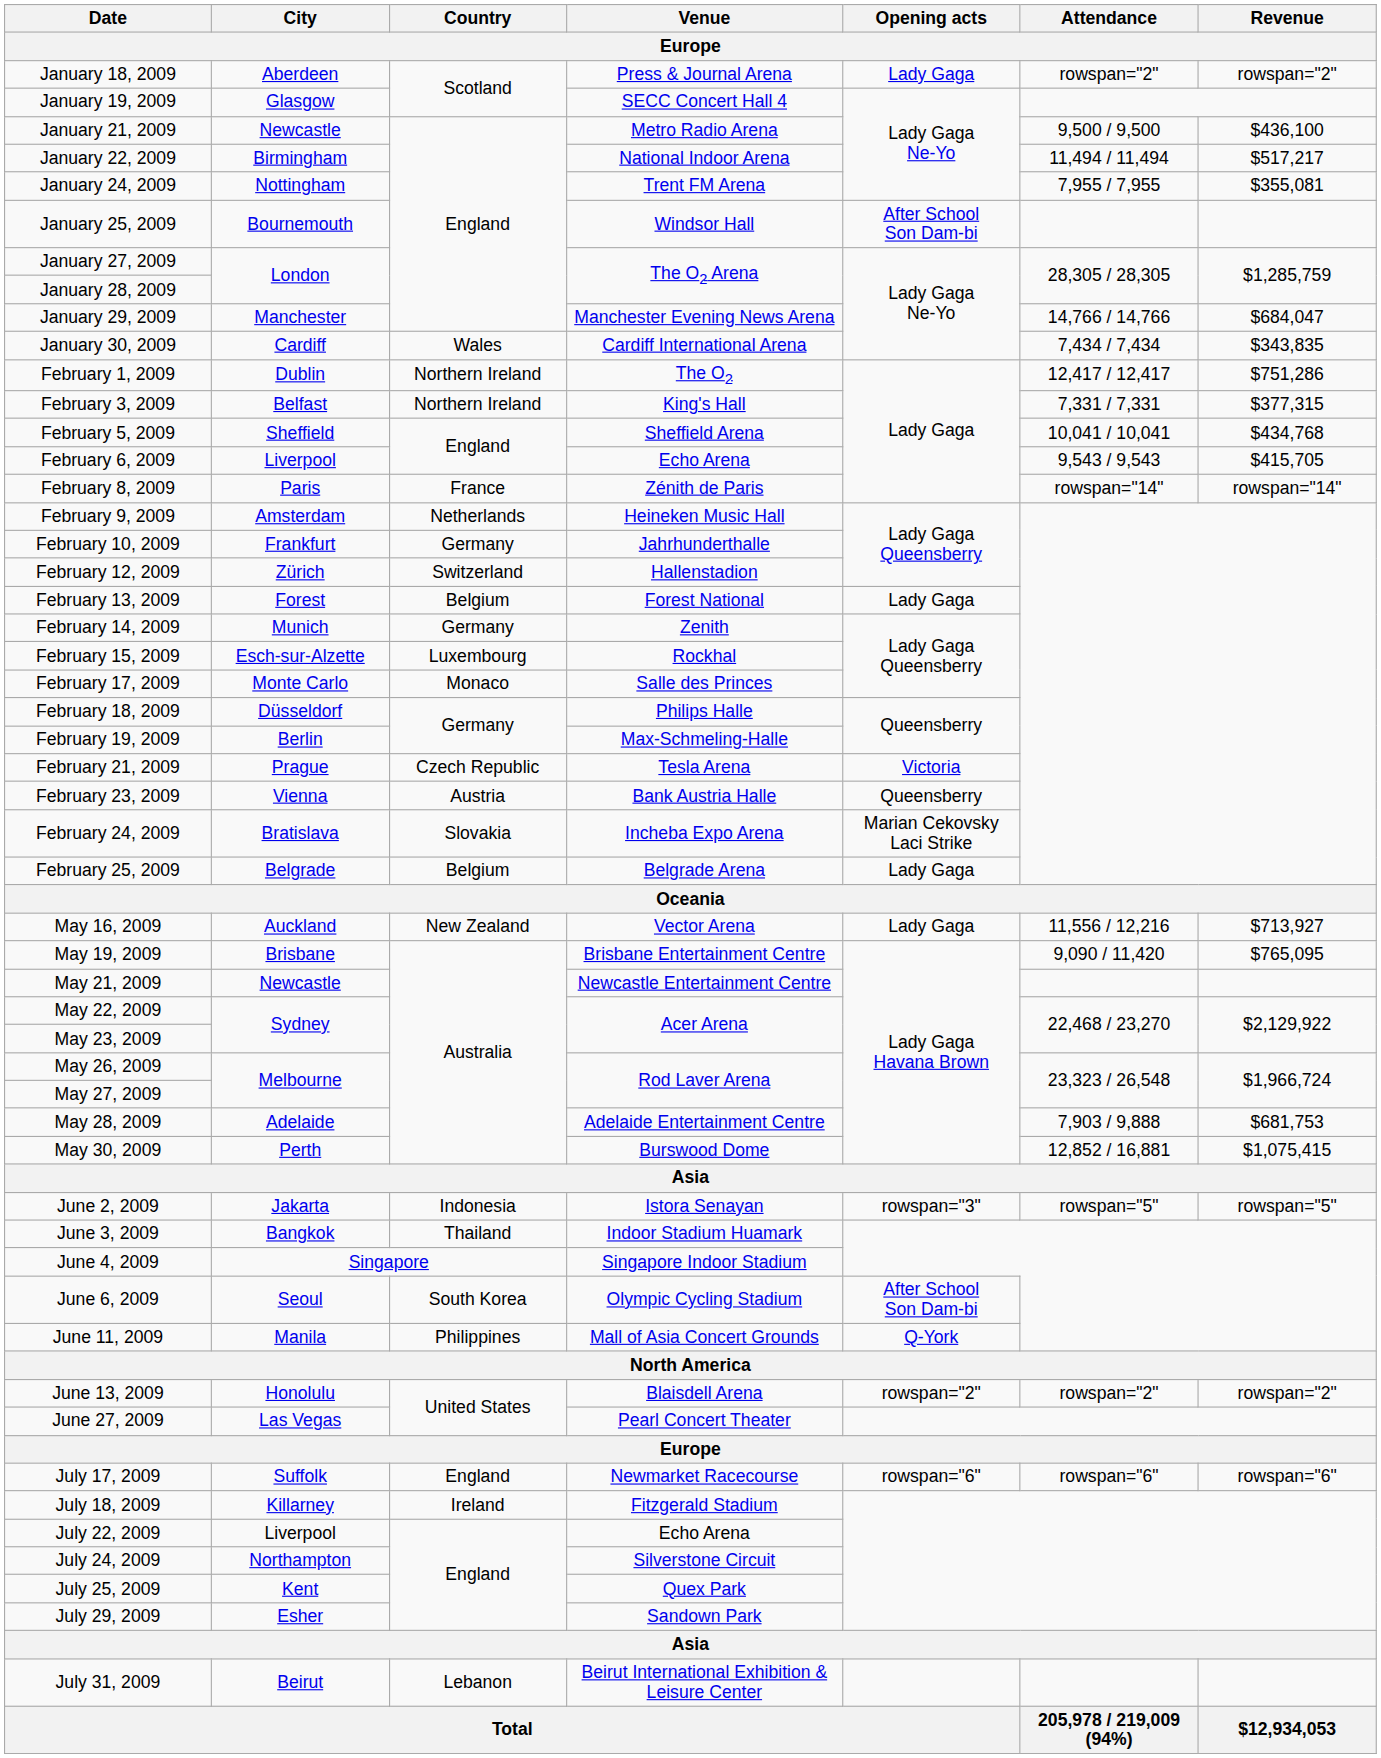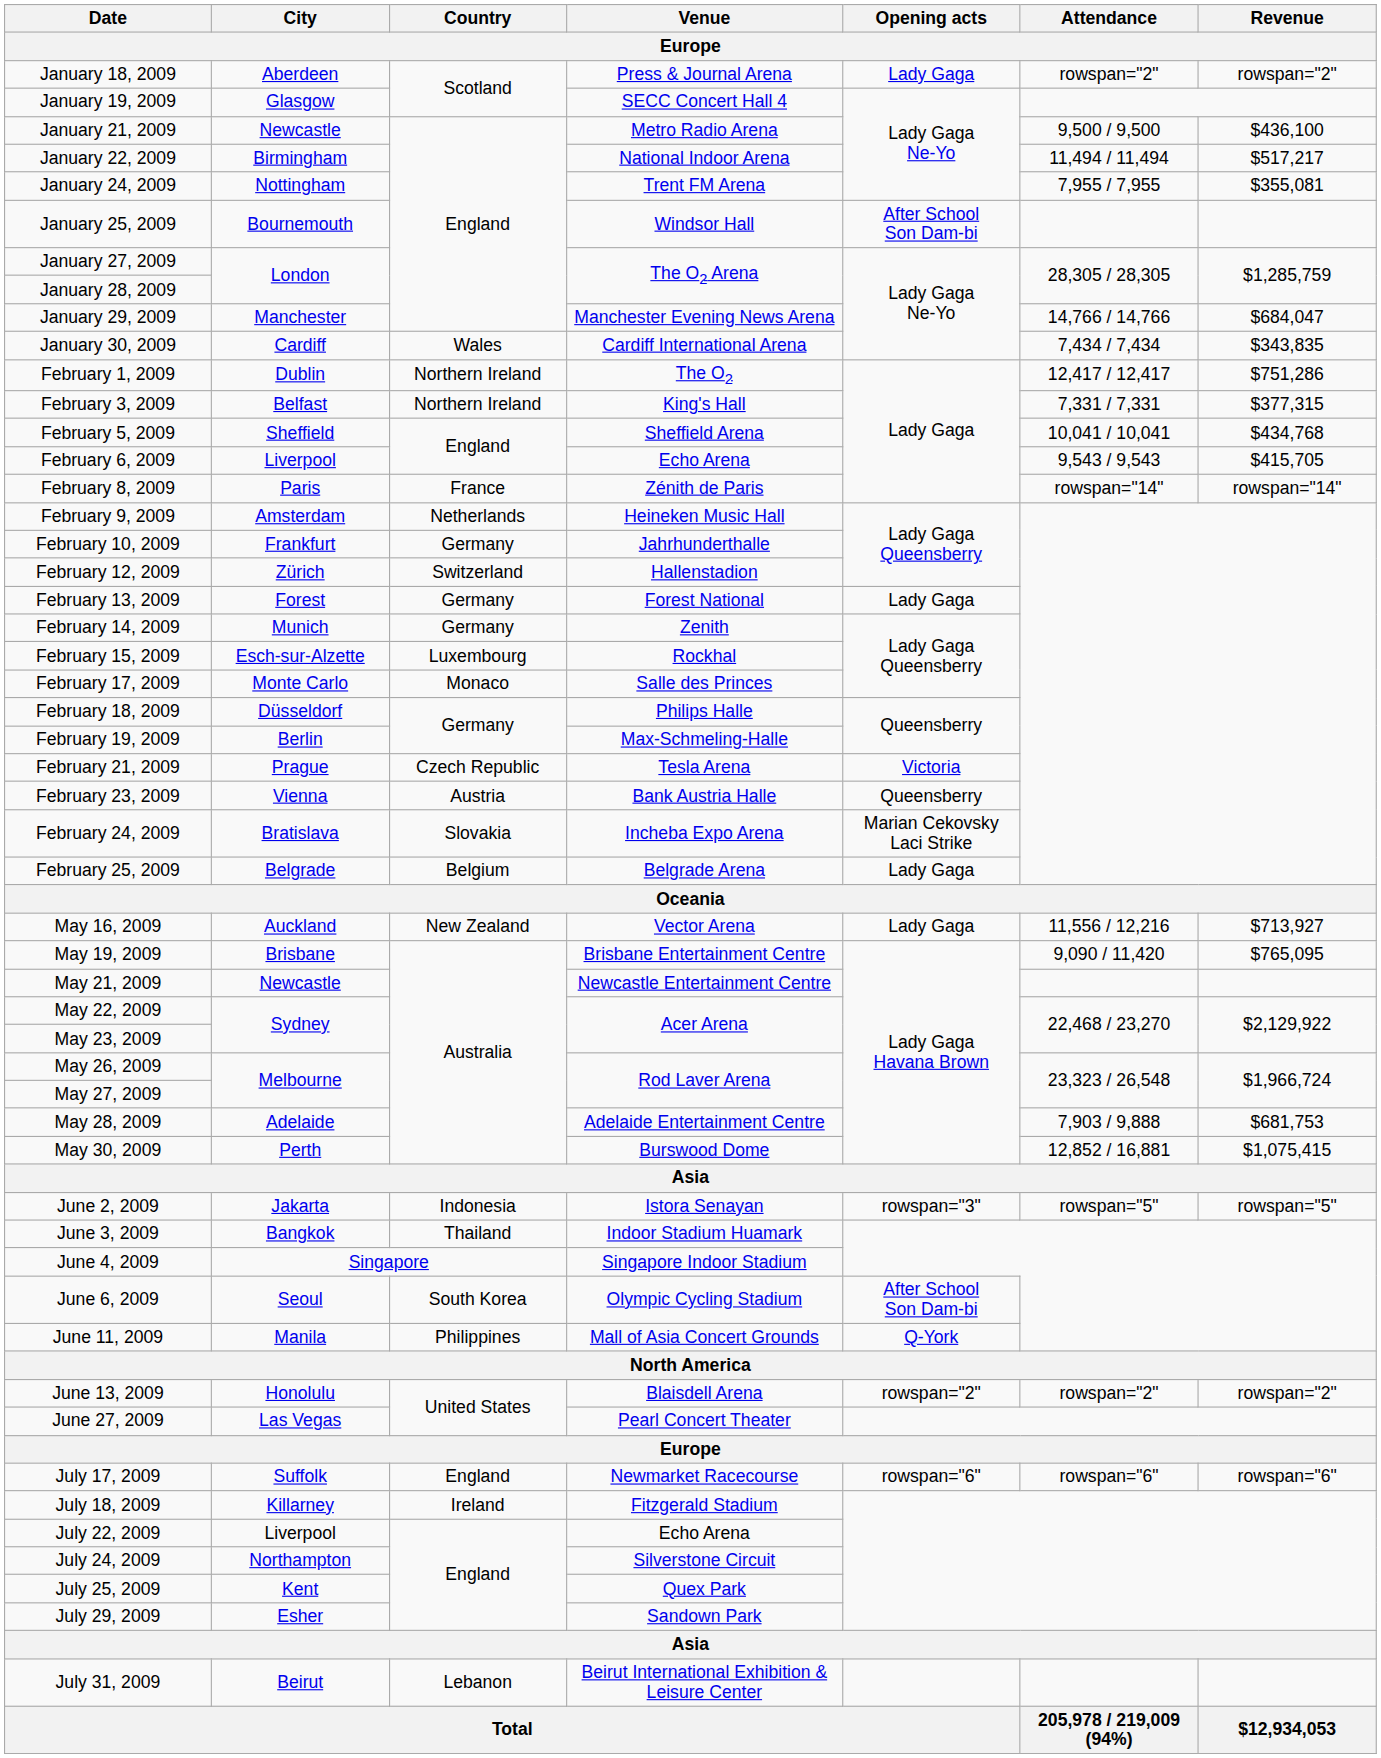(478, 600) Belgium -> (478, 600) Germany
